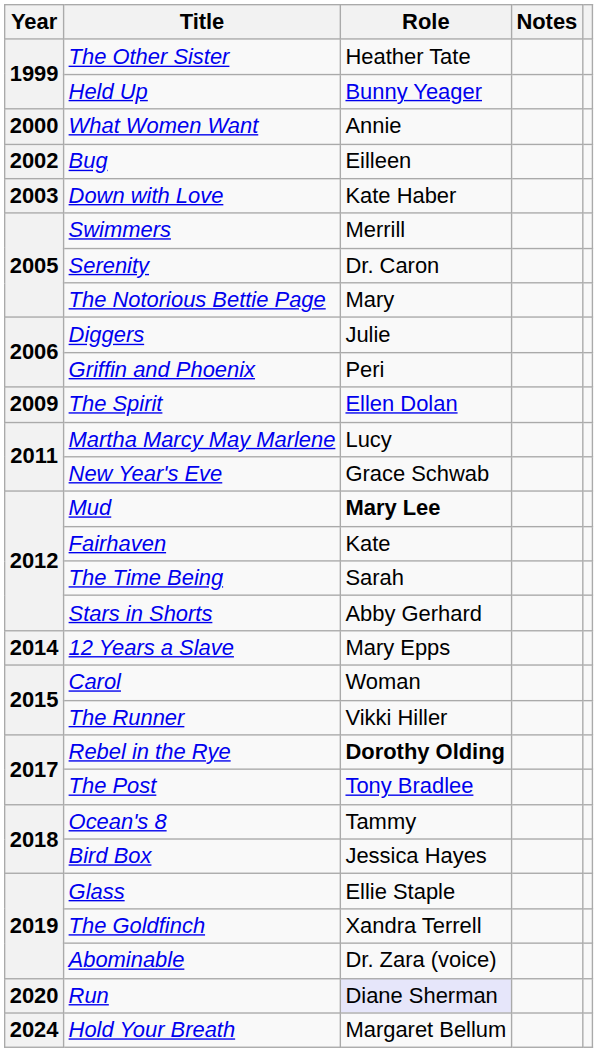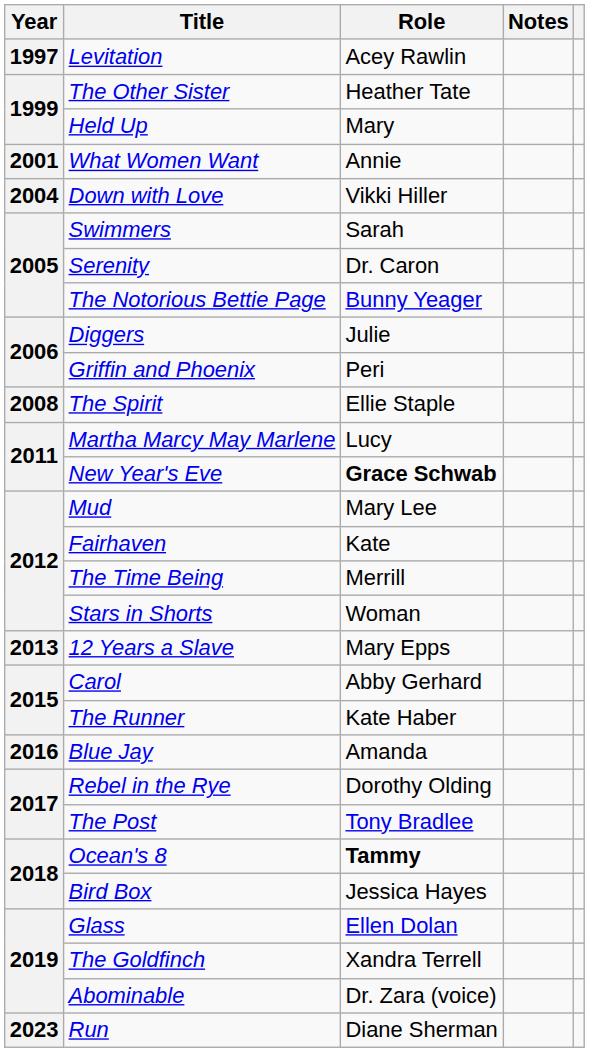+ row: (116, 56)
(414, 91) Bunny Yeager -> (370, 126) Mary
(34, 126) 2000 -> (34, 160) 2001
- row: (88, 160)
(34, 195) 2003 -> (34, 195) 2004
(401, 195) Kate Haber -> (396, 195) Vikki Hiller
(375, 230) Merrill -> (375, 230) Sarah
(370, 299) Mary -> (414, 299) Bunny Yeager
(34, 404) 2009 -> (34, 404) 2008
(402, 404) Ellen Dolan -> (400, 404) Ellie Staple
(417, 473) normal -> (421, 473) bold
(393, 508) bold -> (391, 508) normal
(375, 578) Sarah -> (375, 578) Merrill
(414, 612) Abby Gerhard -> (383, 612) Woman
(34, 647) 2014 -> (34, 647) 2013
(383, 682) Woman -> (414, 682) Abby Gerhard
(396, 717) Vikki Hiller -> (401, 717) Kate Haber
+ row: (111, 751)
(425, 751) bold -> (419, 786) normal
(381, 821) normal -> (383, 856) bold
(400, 890) Ellie Staple -> (402, 925) Ellen Dolan
(34, 995) 2020 -> (34, 1030) 2023
(422, 995) lavender background -> (422, 1030) no background
- row: (152, 1030)
